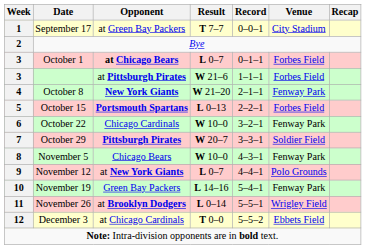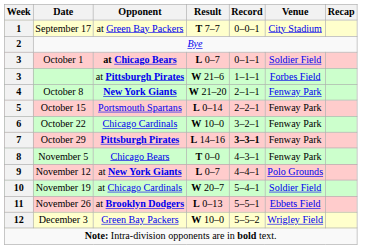(299, 60) Forbes Field -> (295, 60) Soldier Field
(142, 108) bold -> (140, 108) normal
(211, 108) L 0–13 -> (208, 108) L 0–14
(299, 108) Forbes Field -> (295, 108) Fenway Park
(211, 140) W 20–7 -> (208, 140) L 14–16
(251, 140) normal -> (247, 140) bold
(299, 140) Soldier Field -> (295, 140) Fenway Park
(211, 156) W 10–0 -> (208, 156) T 0–0
(142, 188) Green Bay Packers -> (140, 188) at Chicago Cardinals
(211, 188) L 14–16 -> (208, 188) W 20–7
(299, 188) Fenway Park -> (295, 188) Soldier Field
(211, 204) L 0–14 -> (208, 204) L 0–13
(299, 204) Wrigley Field -> (295, 204) Ebbets Field
(142, 220) at Chicago Cardinals -> (140, 220) Green Bay Packers
(211, 220) T 0–0 -> (208, 220) W 10–0
(299, 220) Ebbets Field -> (295, 220) Wrigley Field
